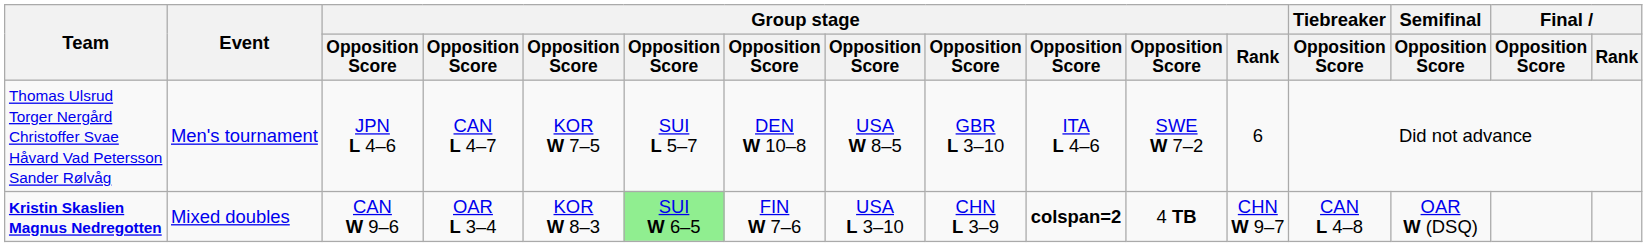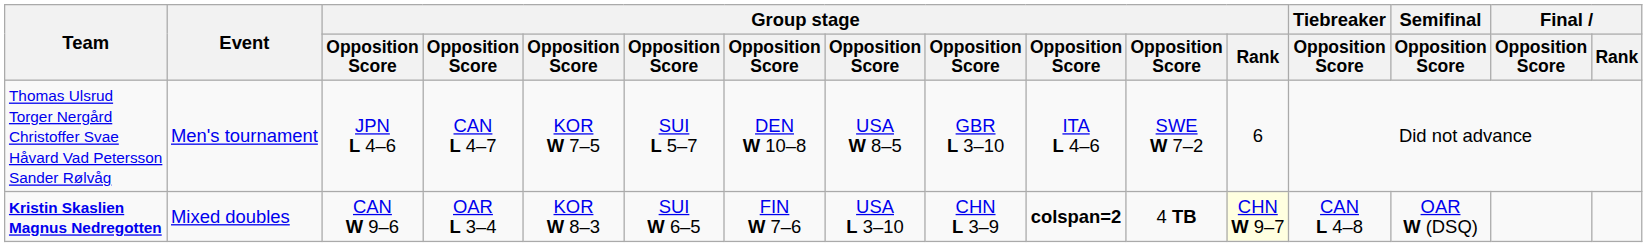(674, 217) lightgreen background -> (674, 217) no background
(1258, 217) no background -> (1258, 217) lightyellow background
